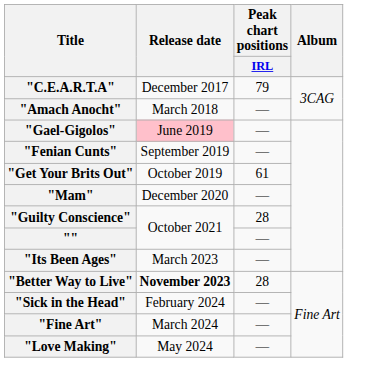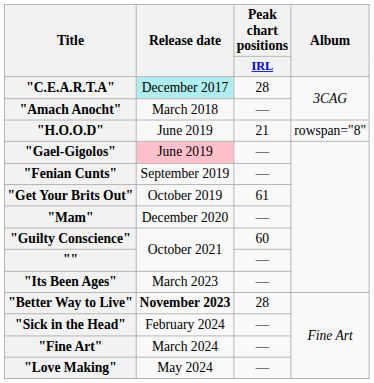(185, 87) no background -> (185, 87) paleturquoise background
(262, 87) 79 -> (262, 87) 28
+ row: (70, 130)
(262, 217) 28 -> (262, 238) 60
